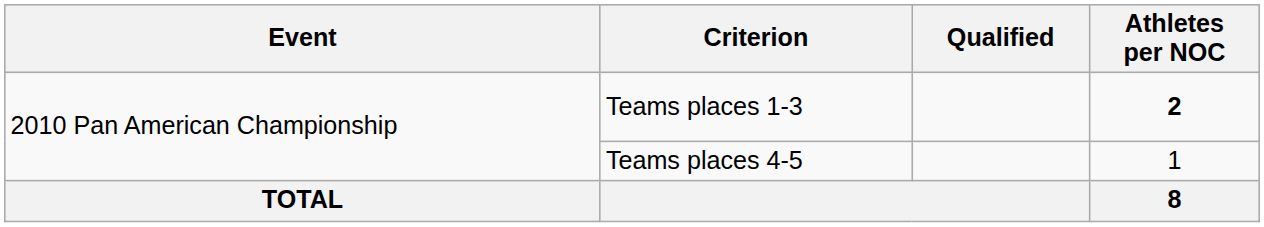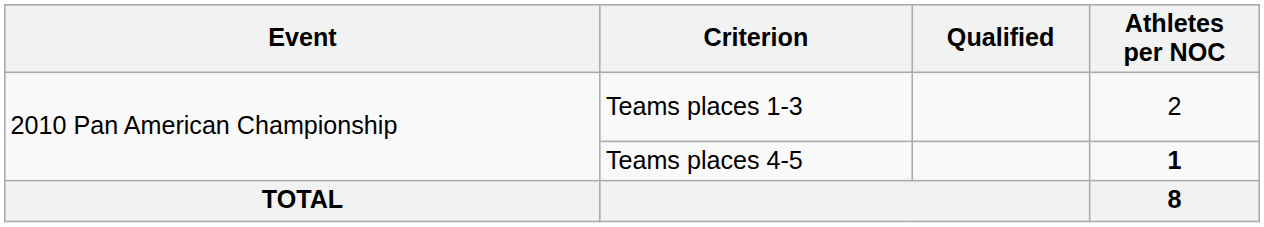(1174, 106) bold -> (1174, 106) normal
(1174, 160) normal -> (1174, 160) bold
